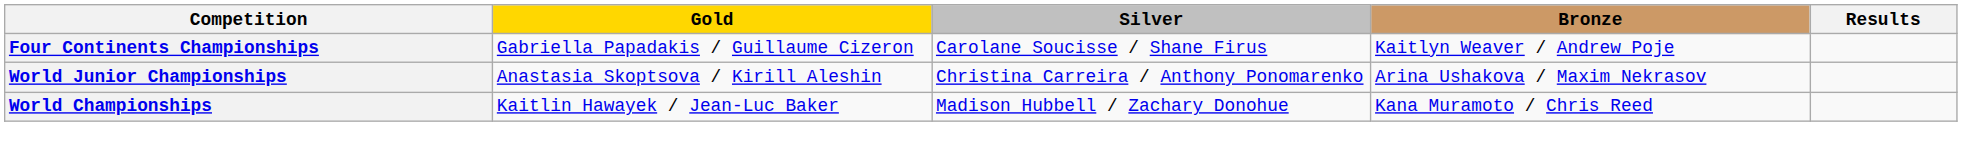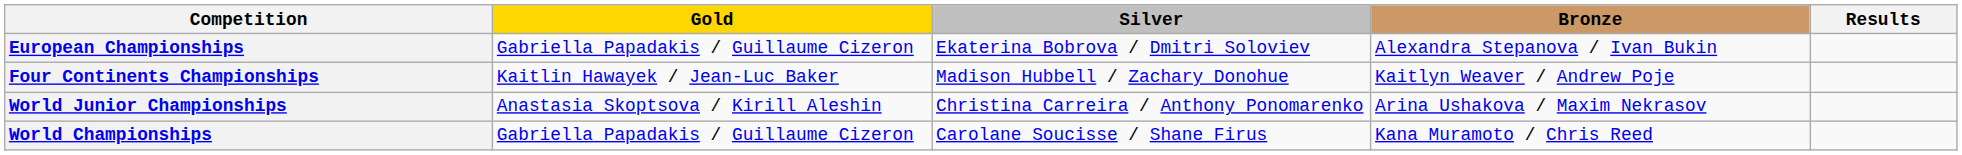+ row: (126, 48)
(705, 48) Gabriella Papadakis / Guillaume Cizeron -> (668, 77) Kaitlin Hawayek / Jean-Luc Baker
(1102, 48) Carolane Soucisse / Shane Firus -> (1112, 77) Madison Hubbell / Zachary Donohue
(668, 106) Kaitlin Hawayek / Jean-Luc Baker -> (705, 135) Gabriella Papadakis / Guillaume Cizeron
(1112, 106) Madison Hubbell / Zachary Donohue -> (1102, 135) Carolane Soucisse / Shane Firus
